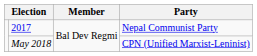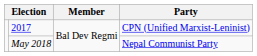(170, 28) Nepal Communist Party -> (186, 28) CPN (Unified Marxist-Leninist)
(186, 43) CPN (Unified Marxist-Leninist) -> (170, 43) Nepal Communist Party
